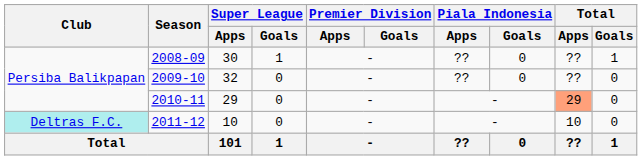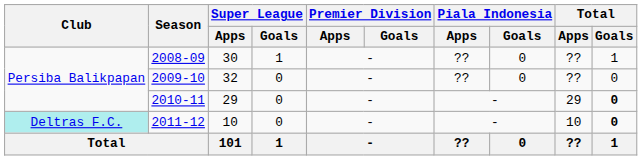(574, 101) lightsalmon background -> (574, 101) no background
(614, 101) normal -> (614, 101) bold
(614, 122) normal -> (614, 122) bold
